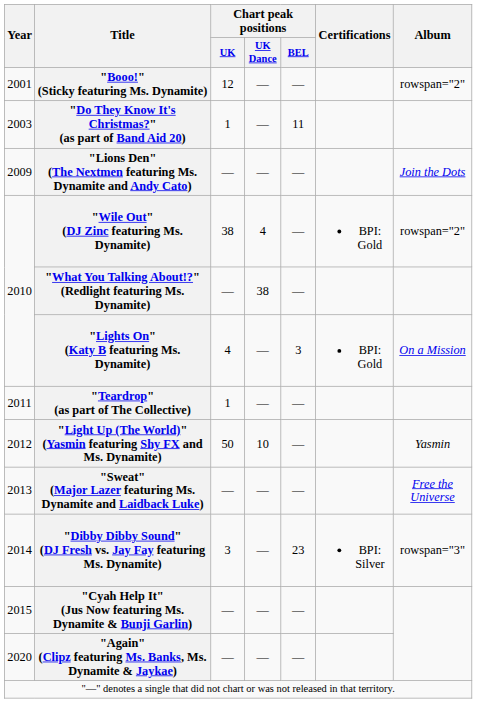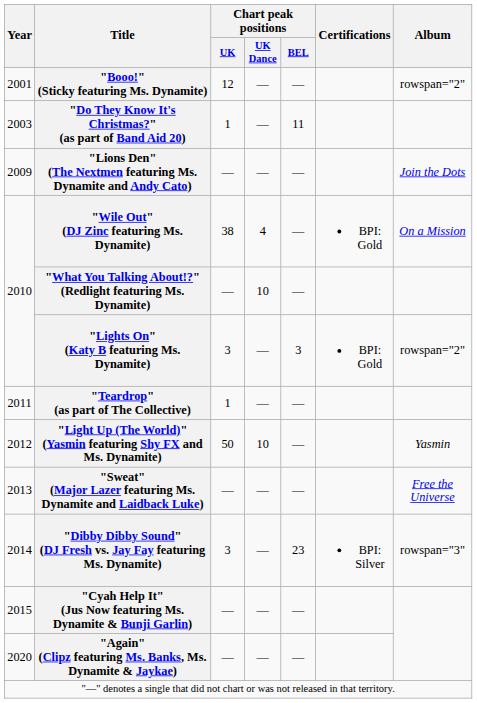(433, 231) rowspan="2" -> (433, 231) On a Mission
(263, 290) 38 -> (263, 290) 10
(228, 350) 4 -> (228, 350) 3
(433, 350) On a Mission -> (433, 350) rowspan="2"
